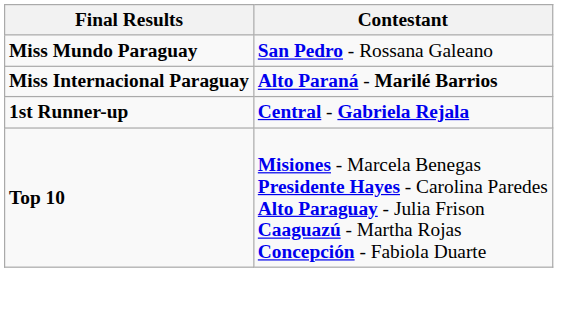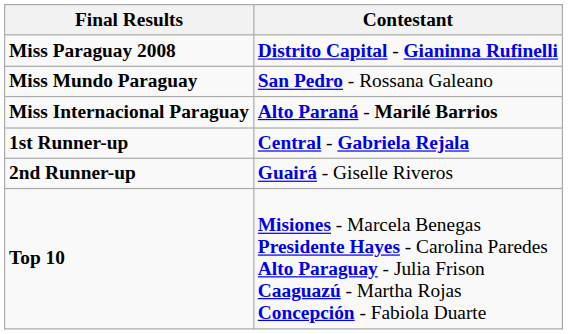+ row: (92, 50)
+ row: (72, 173)
